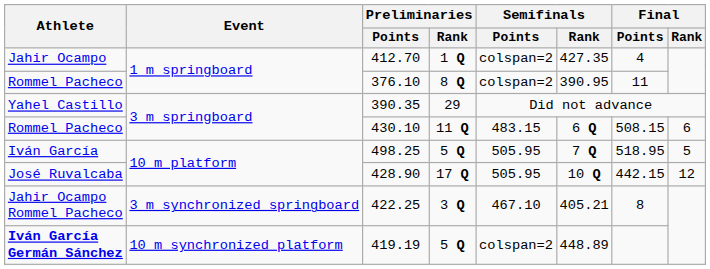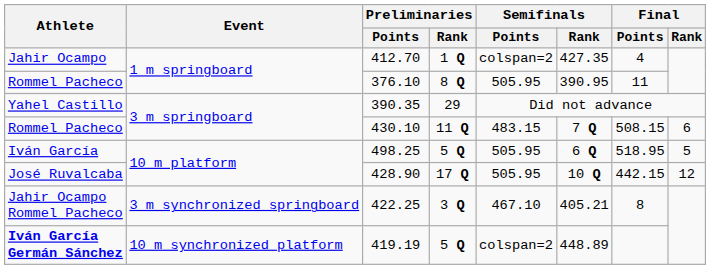(516, 82) colspan=2 -> (516, 82) 505.95
(584, 128) 6 Q -> (584, 128) 7 Q
(584, 151) 7 Q -> (584, 151) 6 Q
